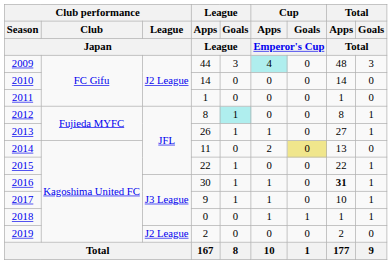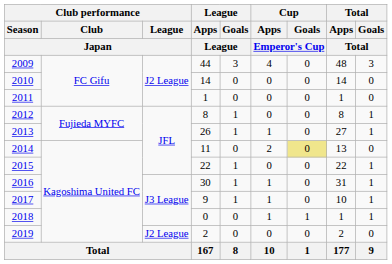(269, 64) paleturquoise background -> (269, 64) no background
(235, 115) paleturquoise background -> (235, 115) no background
(341, 183) bold -> (341, 183) normal
